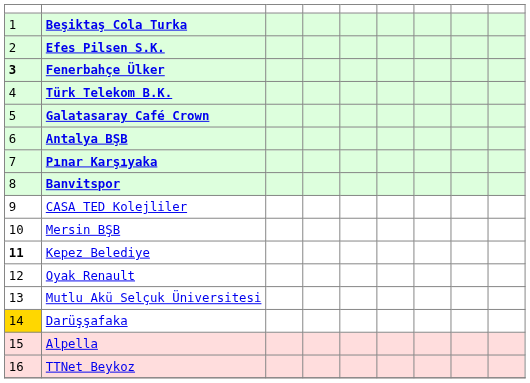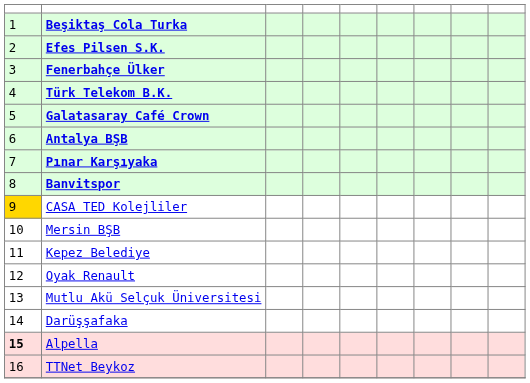(12, 70) bold -> (12, 70) normal
(12, 207) no background -> (12, 207) gold background
(16, 252) bold -> (16, 252) normal
(16, 321) gold background -> (16, 321) no background
(16, 344) normal -> (16, 344) bold
